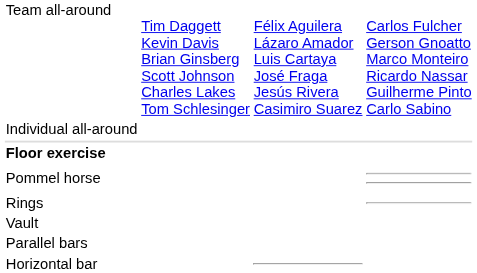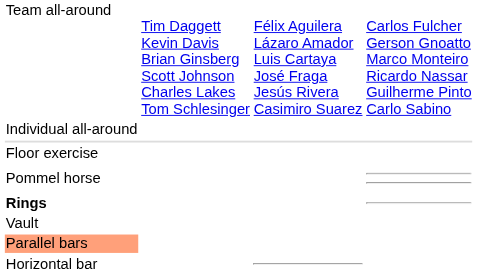(56, 153) bold -> (52, 153) normal
(25, 203) normal -> (26, 203) bold
(47, 243) no background -> (47, 243) lightsalmon background
